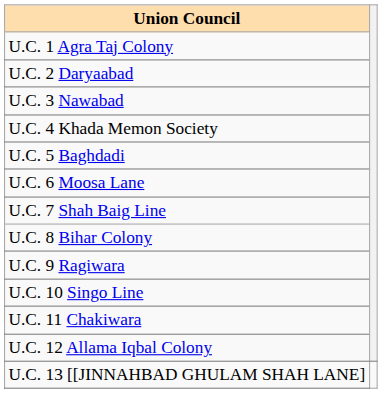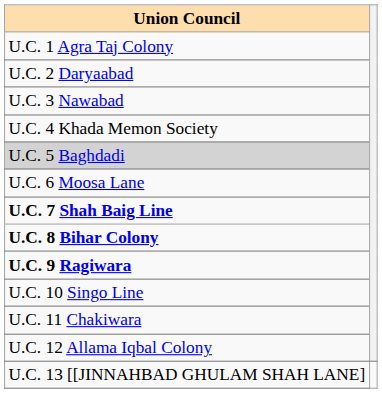(67, 155) no background -> (67, 155) lightgrey background
(87, 210) normal -> (91, 210) bold
(80, 237) normal -> (83, 237) bold
(67, 265) normal -> (70, 265) bold
